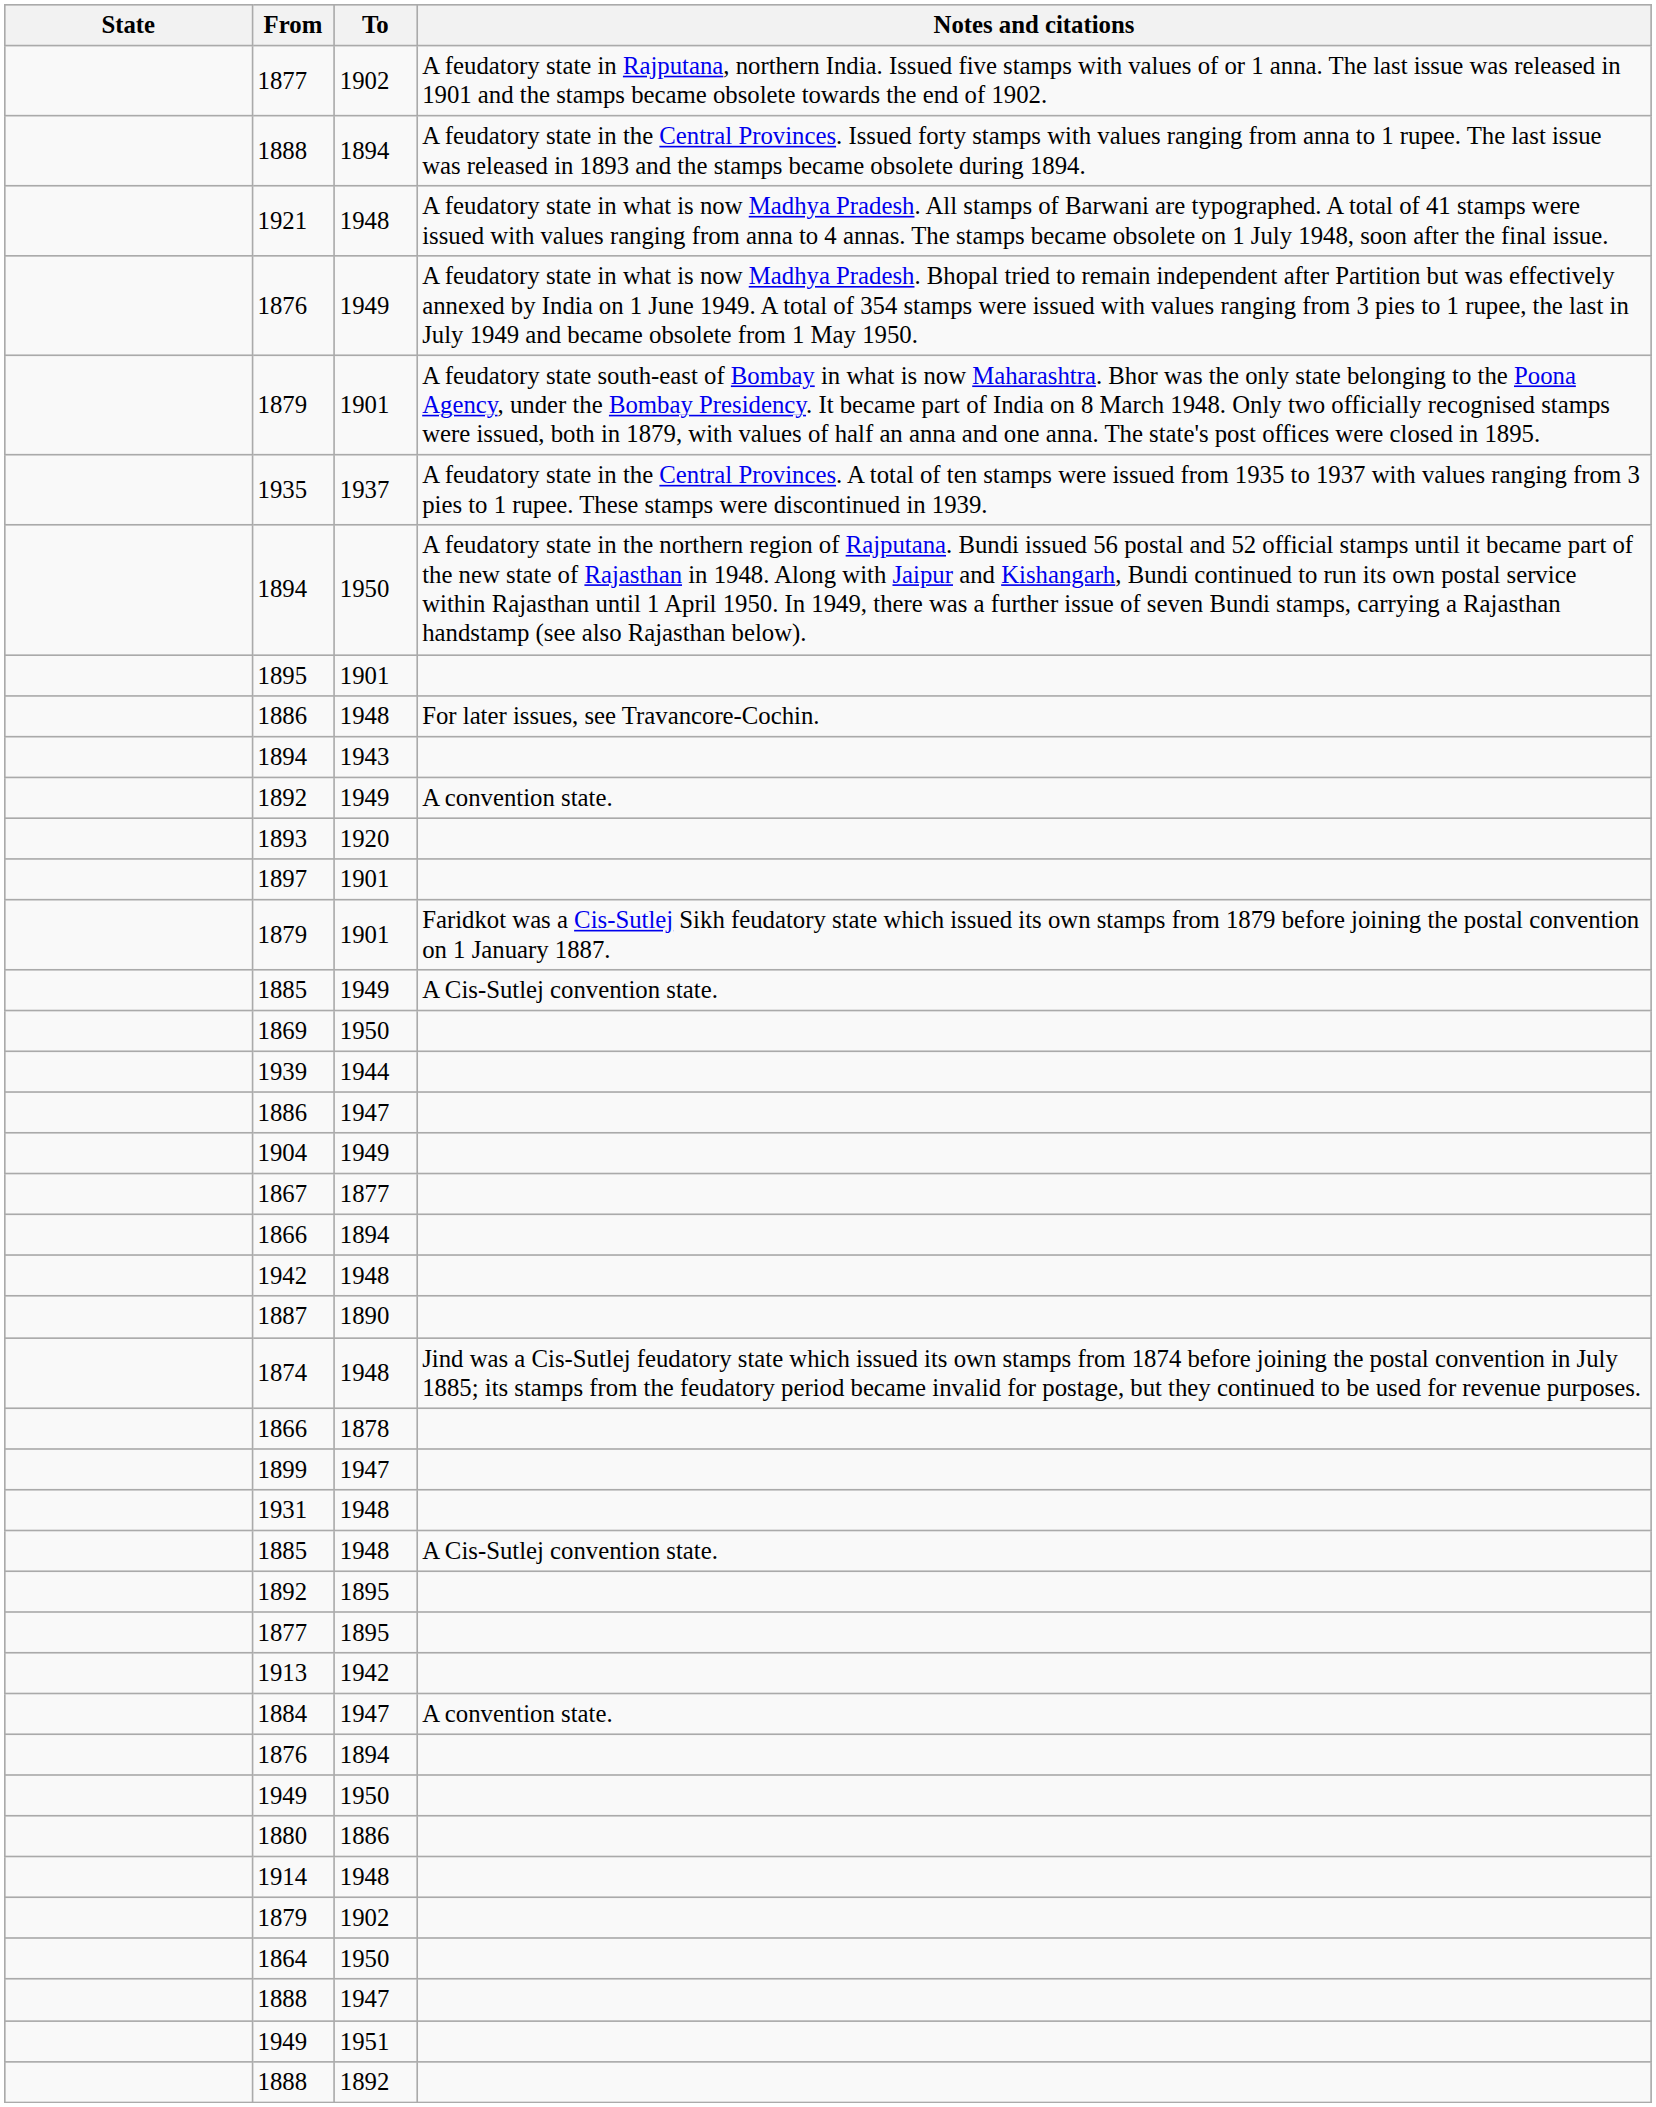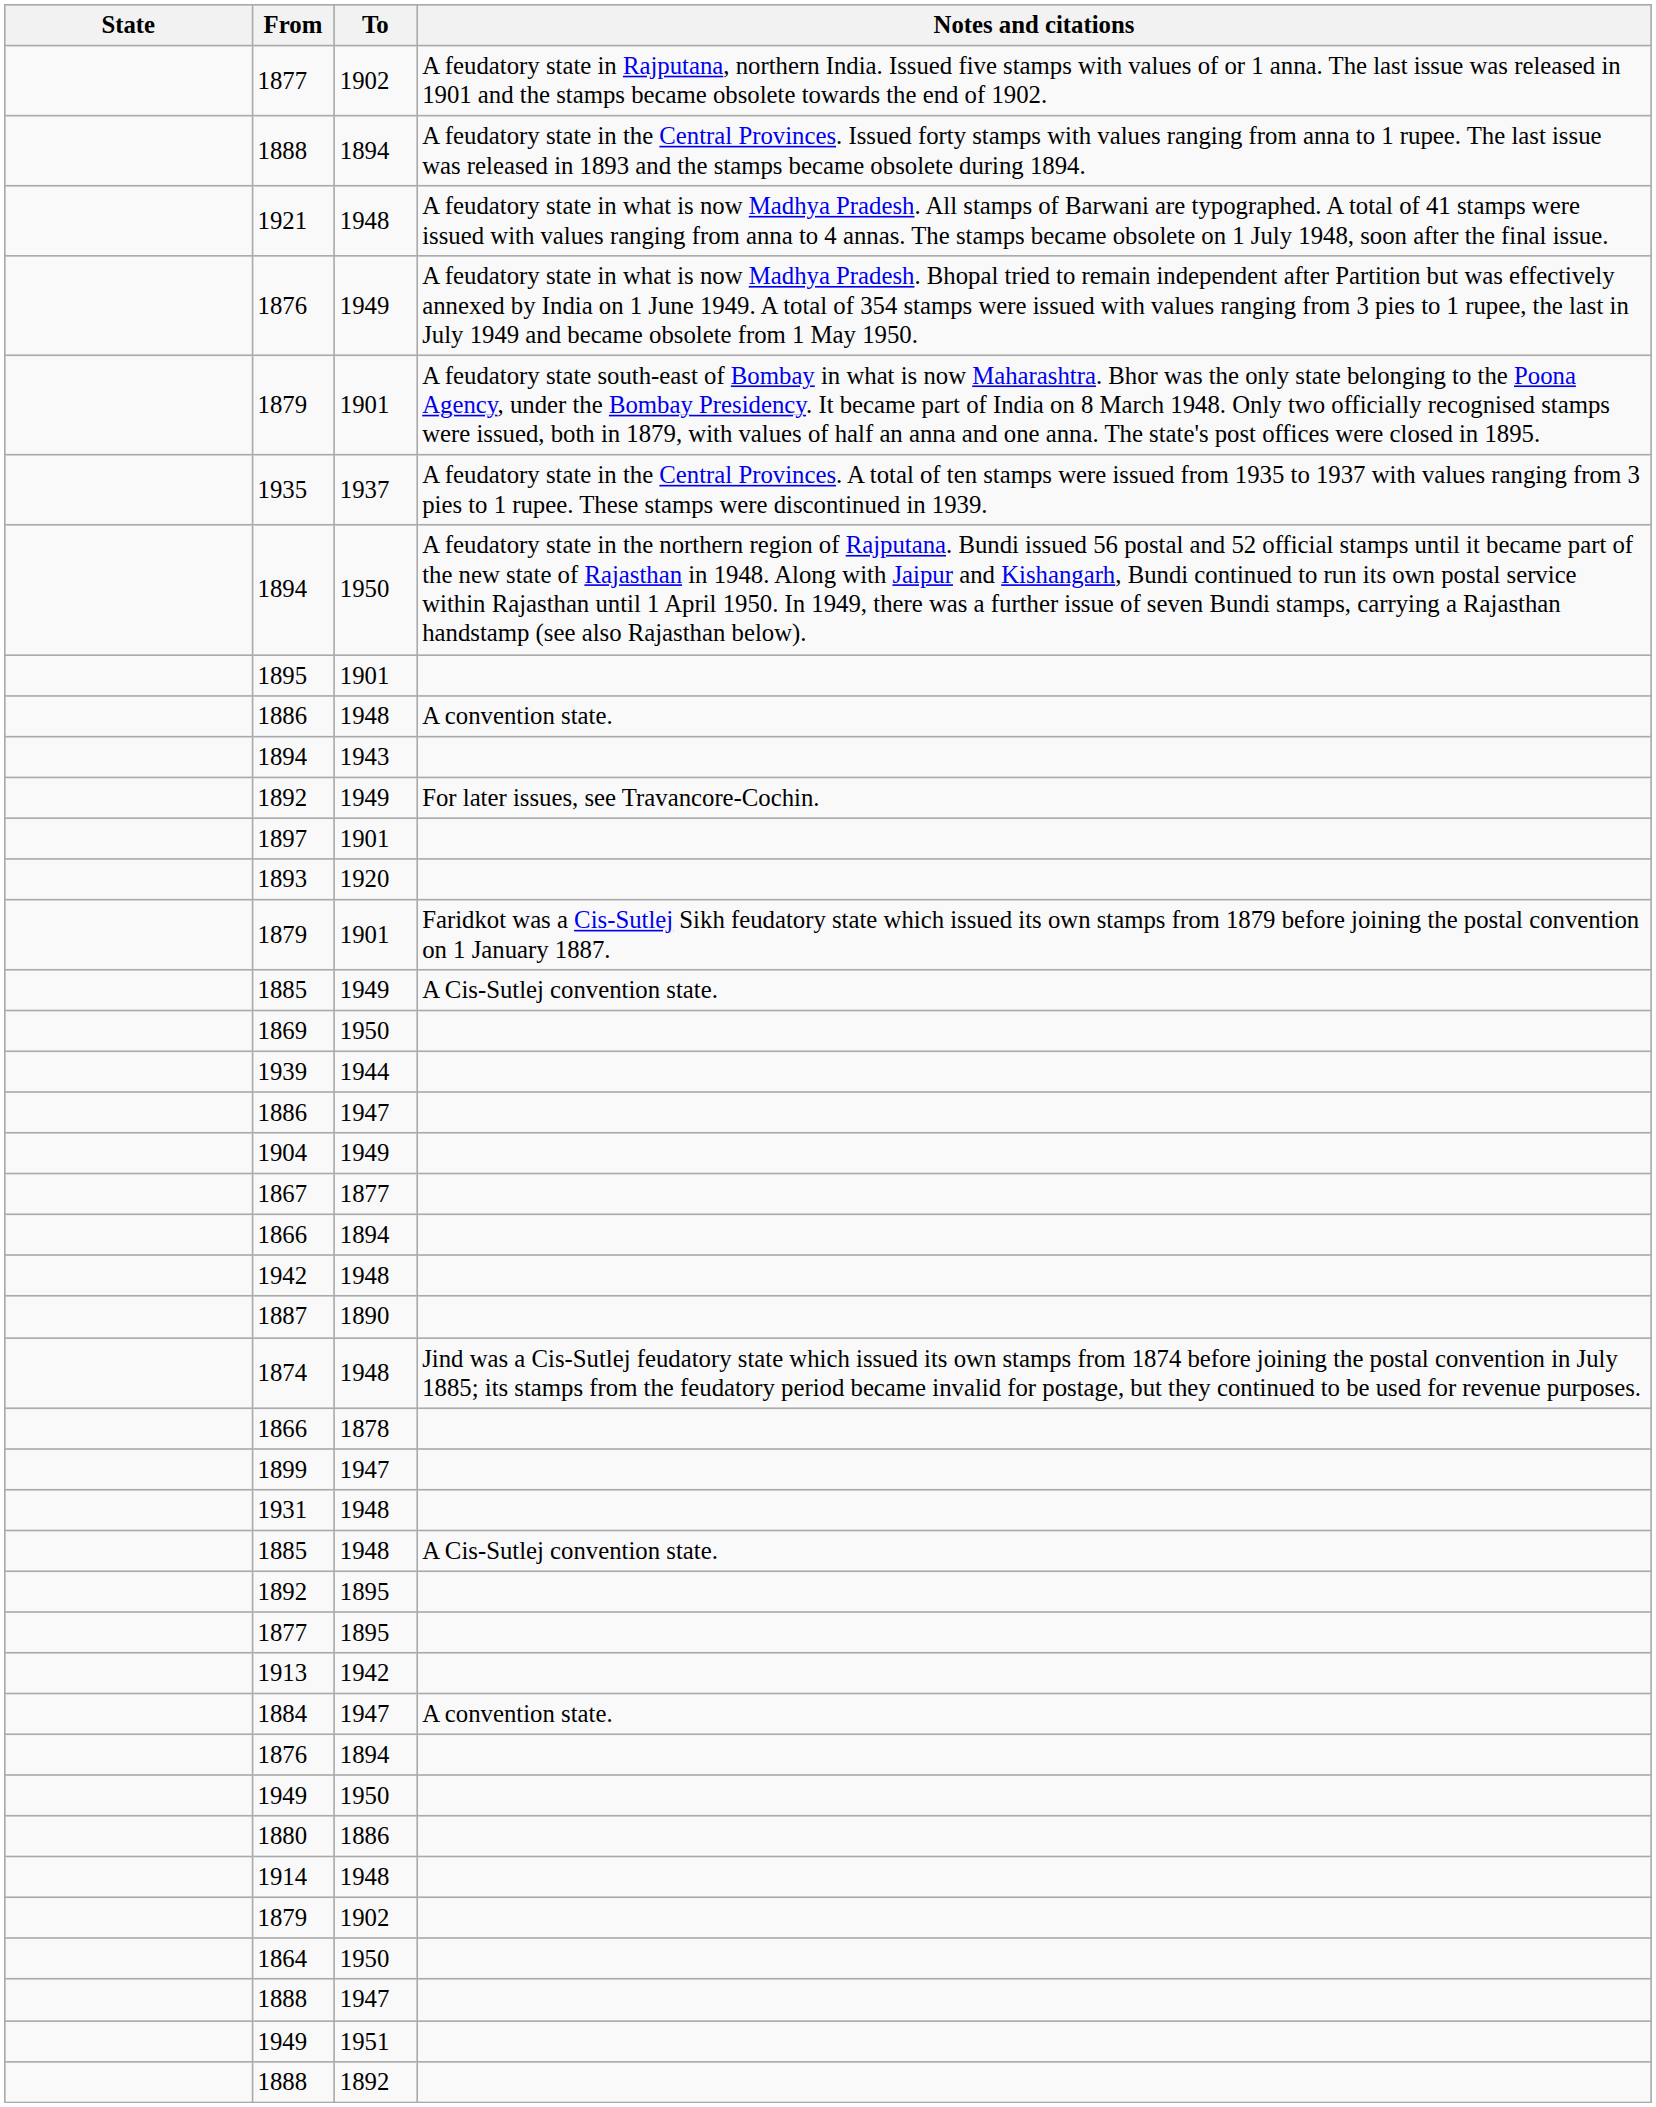(621, 715) For later issues, see Travancore-Cochin. -> (517, 715) A convention state.
(517, 797) A convention state. -> (621, 797) For later issues, see Travancore-Cochin.
rows swapped: (282, 878) <-> (282, 838)
